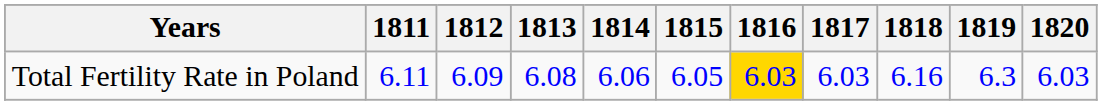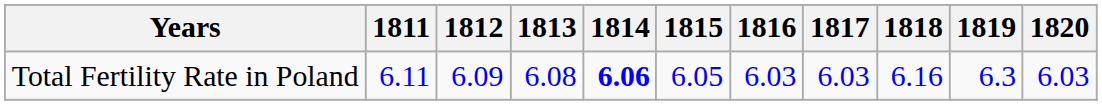(624, 75) normal -> (624, 75) bold
(770, 75) gold background -> (770, 75) no background
